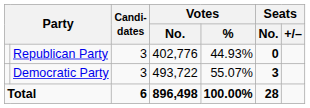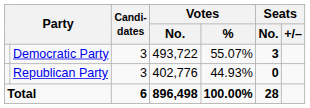rows swapped: (61, 73) <-> (61, 53)
